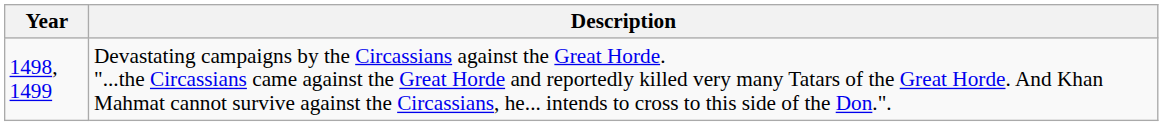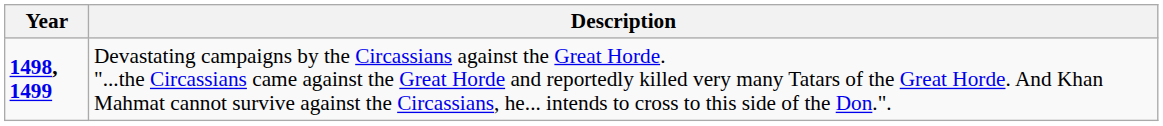(34, 79) normal -> (34, 79) bold
